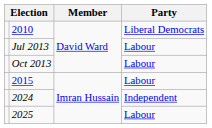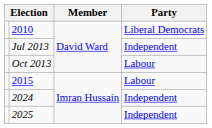(140, 47) Labour -> (151, 47) Independent
(140, 115) Labour -> (151, 115) Independent
